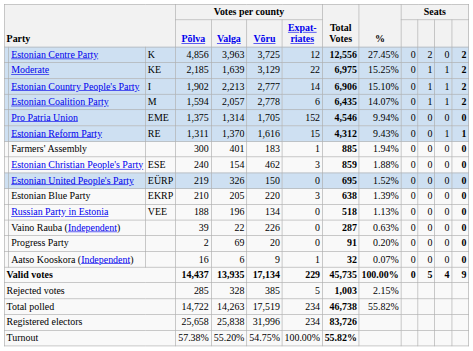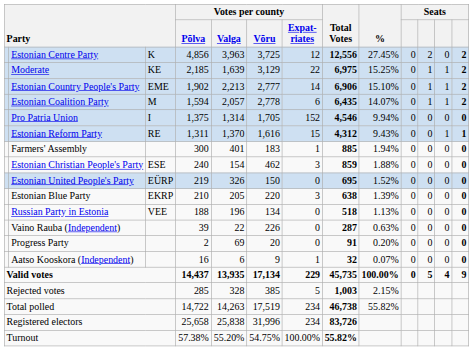(150, 86) I -> (158, 86) EME
(158, 117) EME -> (150, 117) I
